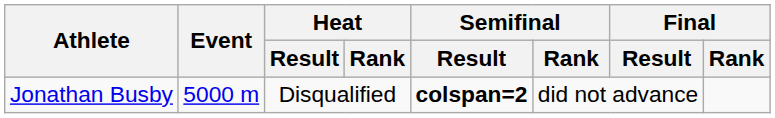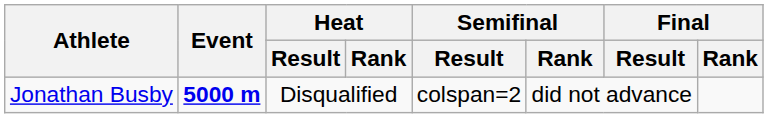(221, 94) normal -> (222, 94) bold
(471, 94) bold -> (469, 94) normal
